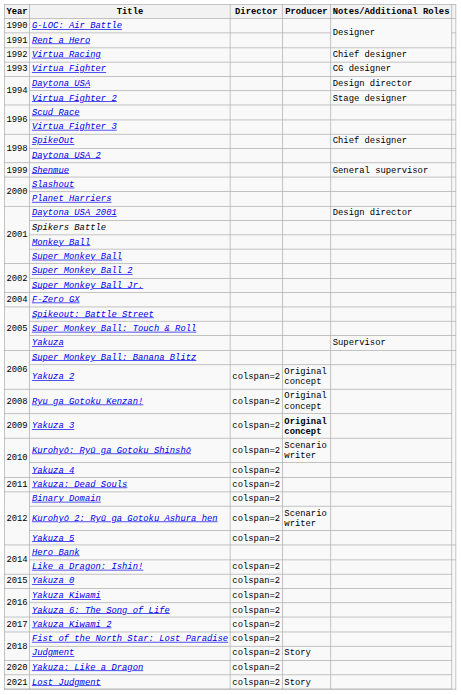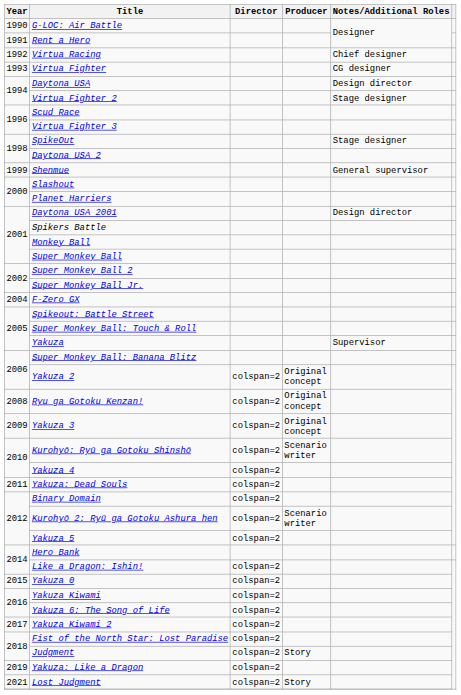(370, 141) Chief designer -> (370, 141) Stage designer
(306, 426) bold -> (306, 426) normal
(17, 668) 2020 -> (17, 668) 2019
